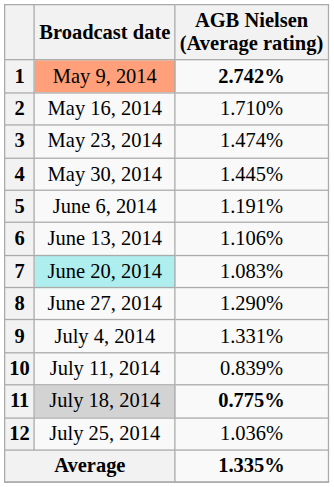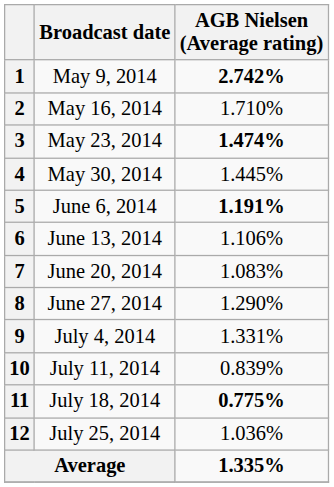(105, 76) lightsalmon background -> (105, 76) no background
(252, 141) normal -> (252, 141) bold
(252, 206) normal -> (252, 206) bold
(105, 271) paleturquoise background -> (105, 271) no background
(105, 401) lightgrey background -> (105, 401) no background
